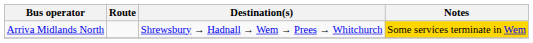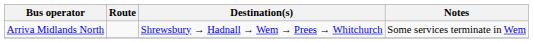(457, 29) gold background -> (457, 29) no background
